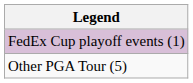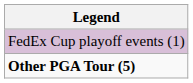(67, 66) normal -> (72, 66) bold
